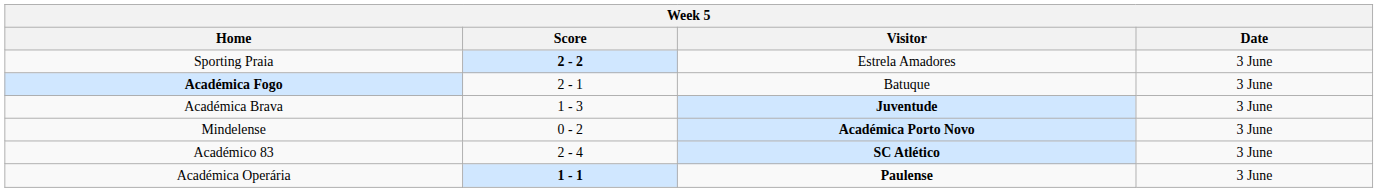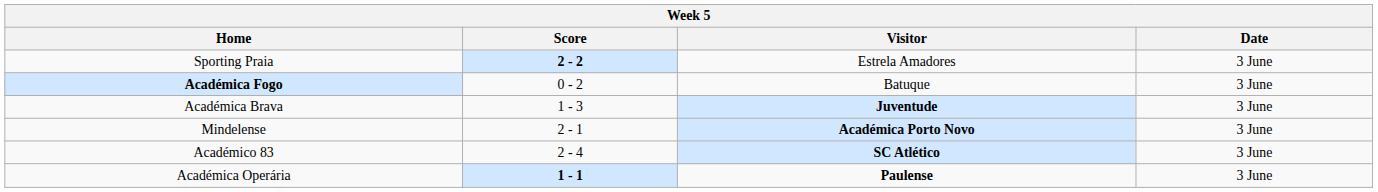(570, 84) 2 - 1 -> (570, 84) 0 - 2
(570, 130) 0 - 2 -> (570, 130) 2 - 1
